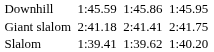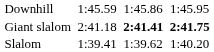(143, 26) normal -> (143, 26) bold
(189, 26) normal -> (190, 26) bold
